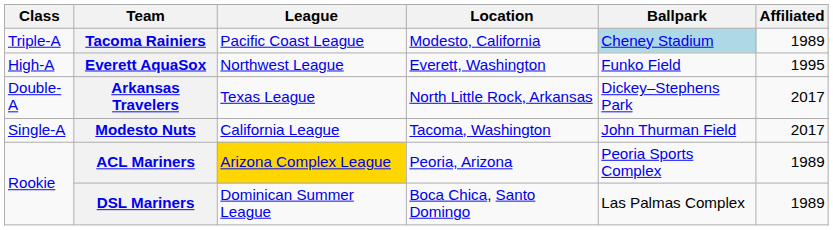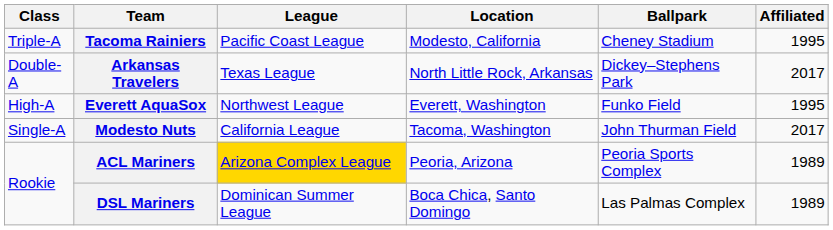(657, 40) lightblue background -> (657, 40) no background
(808, 40) 1989 -> (808, 40) 1995
rows swapped: (146, 97) <-> (146, 64)
